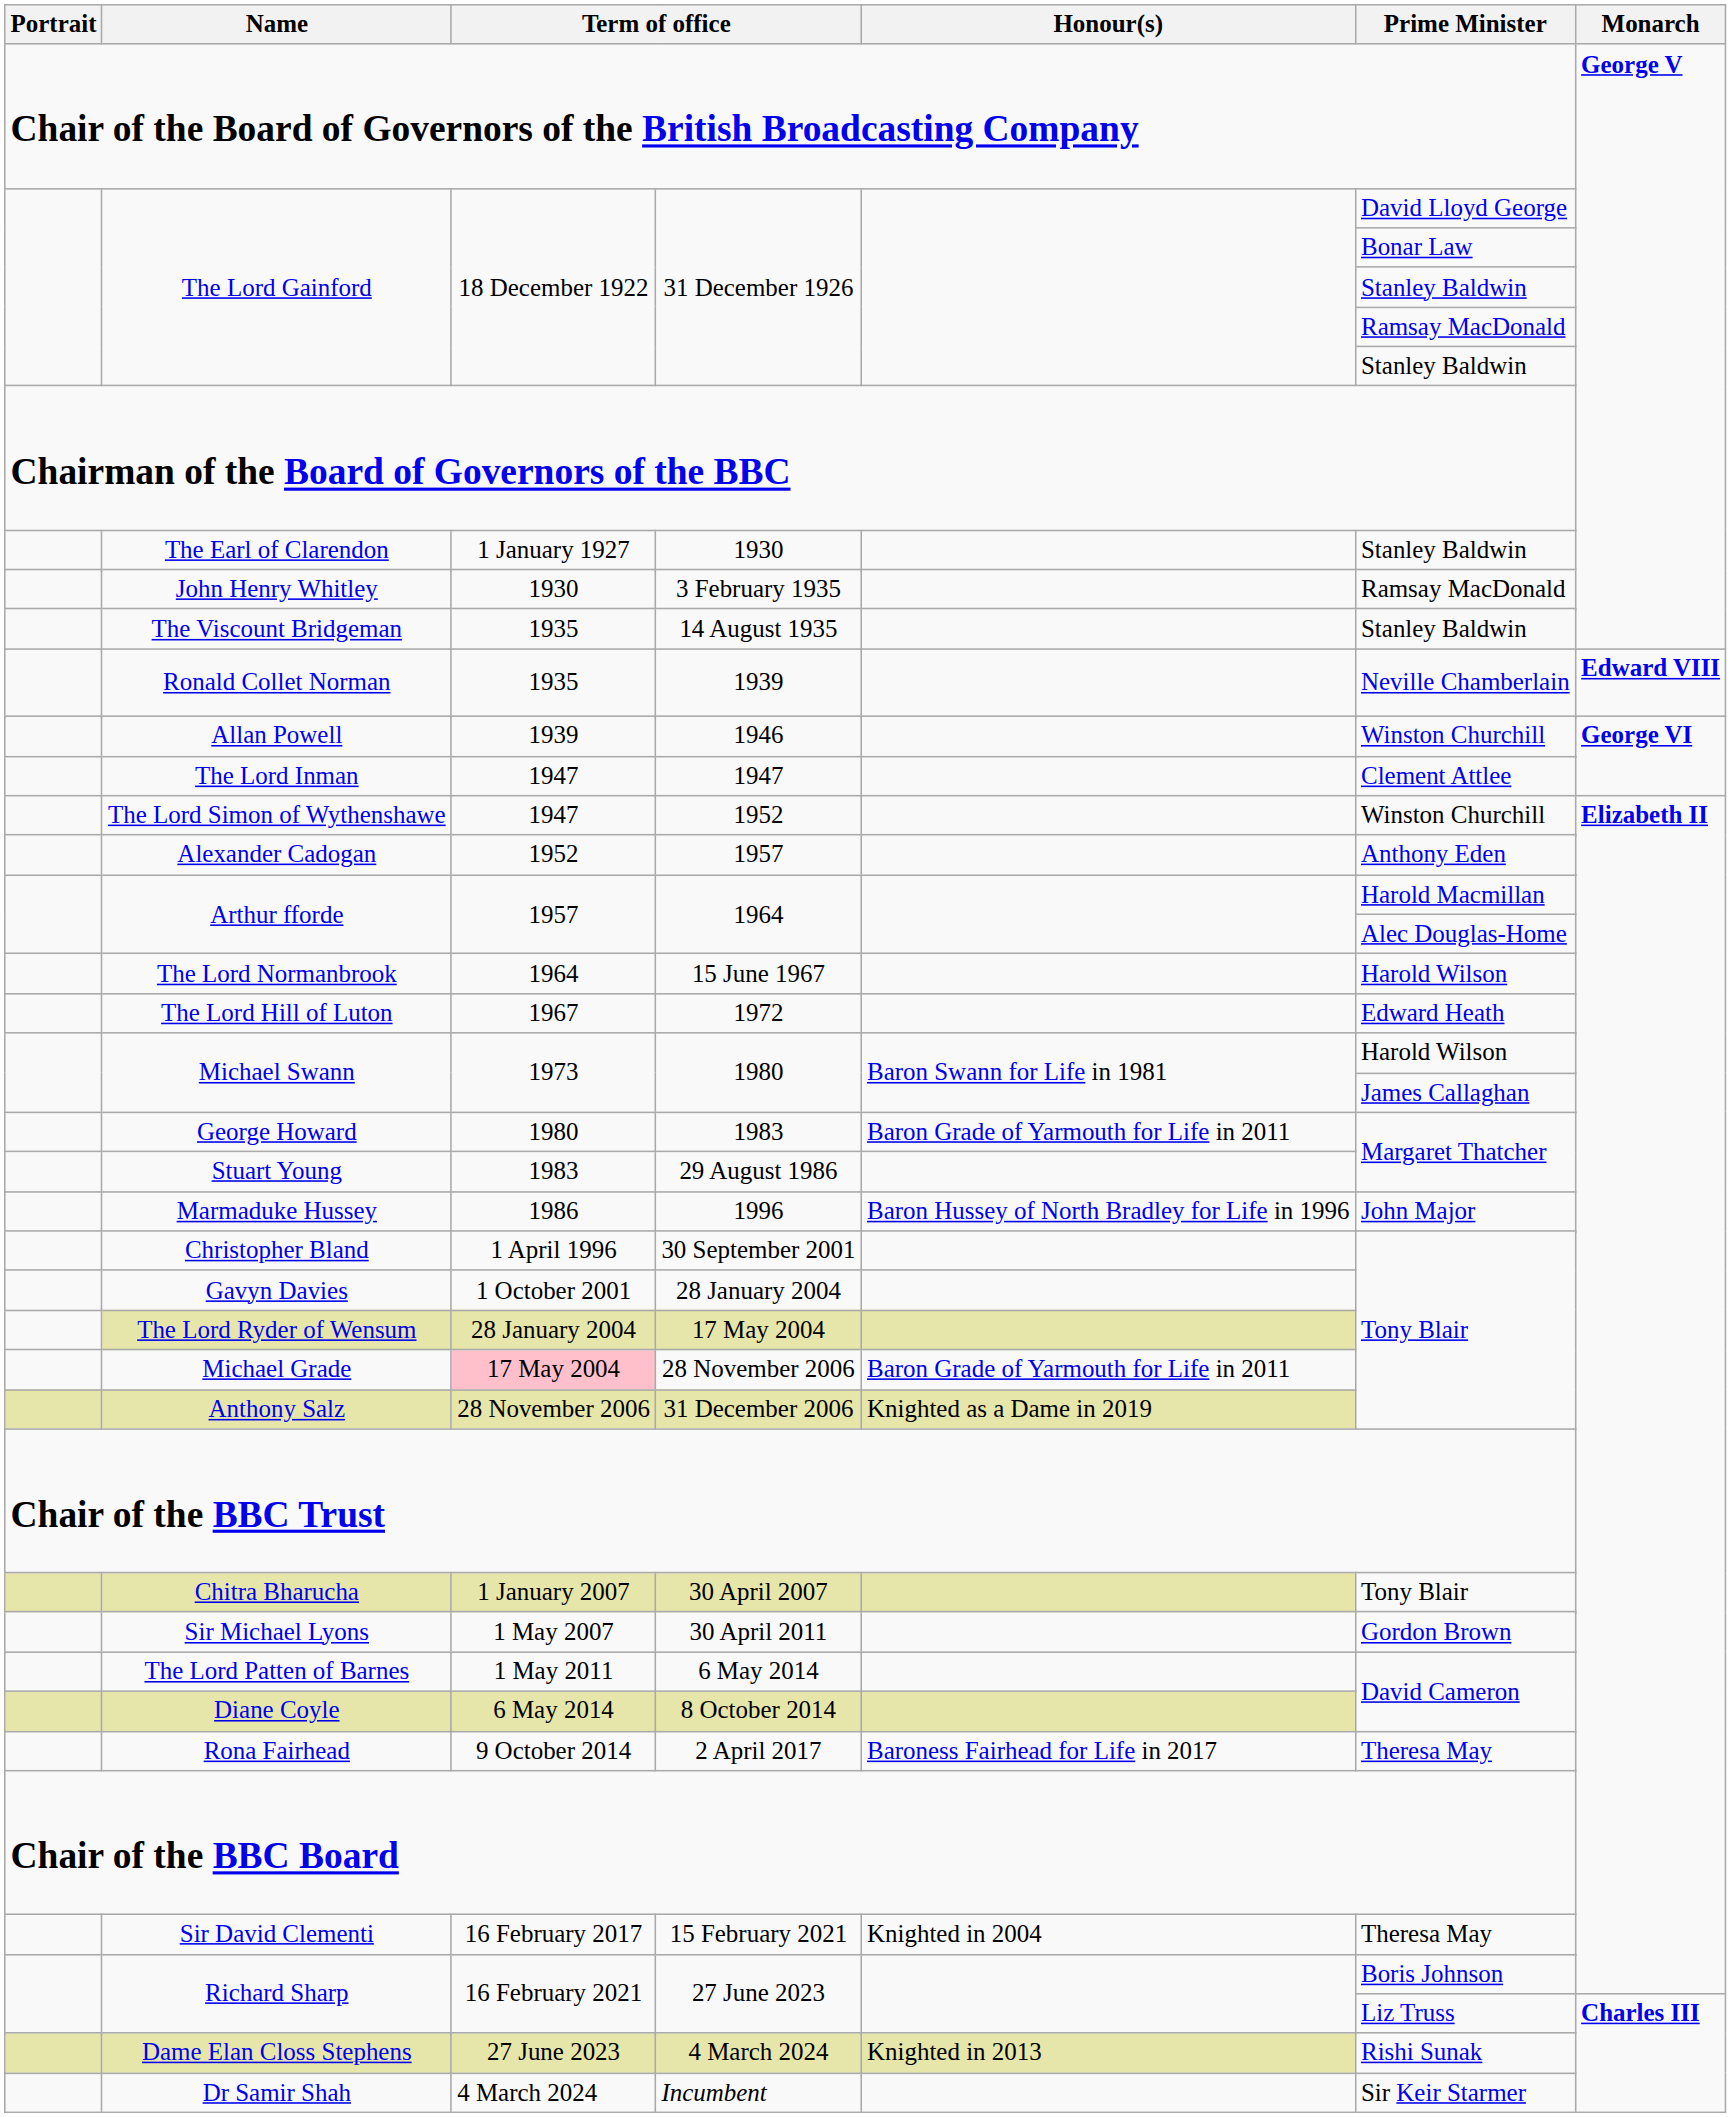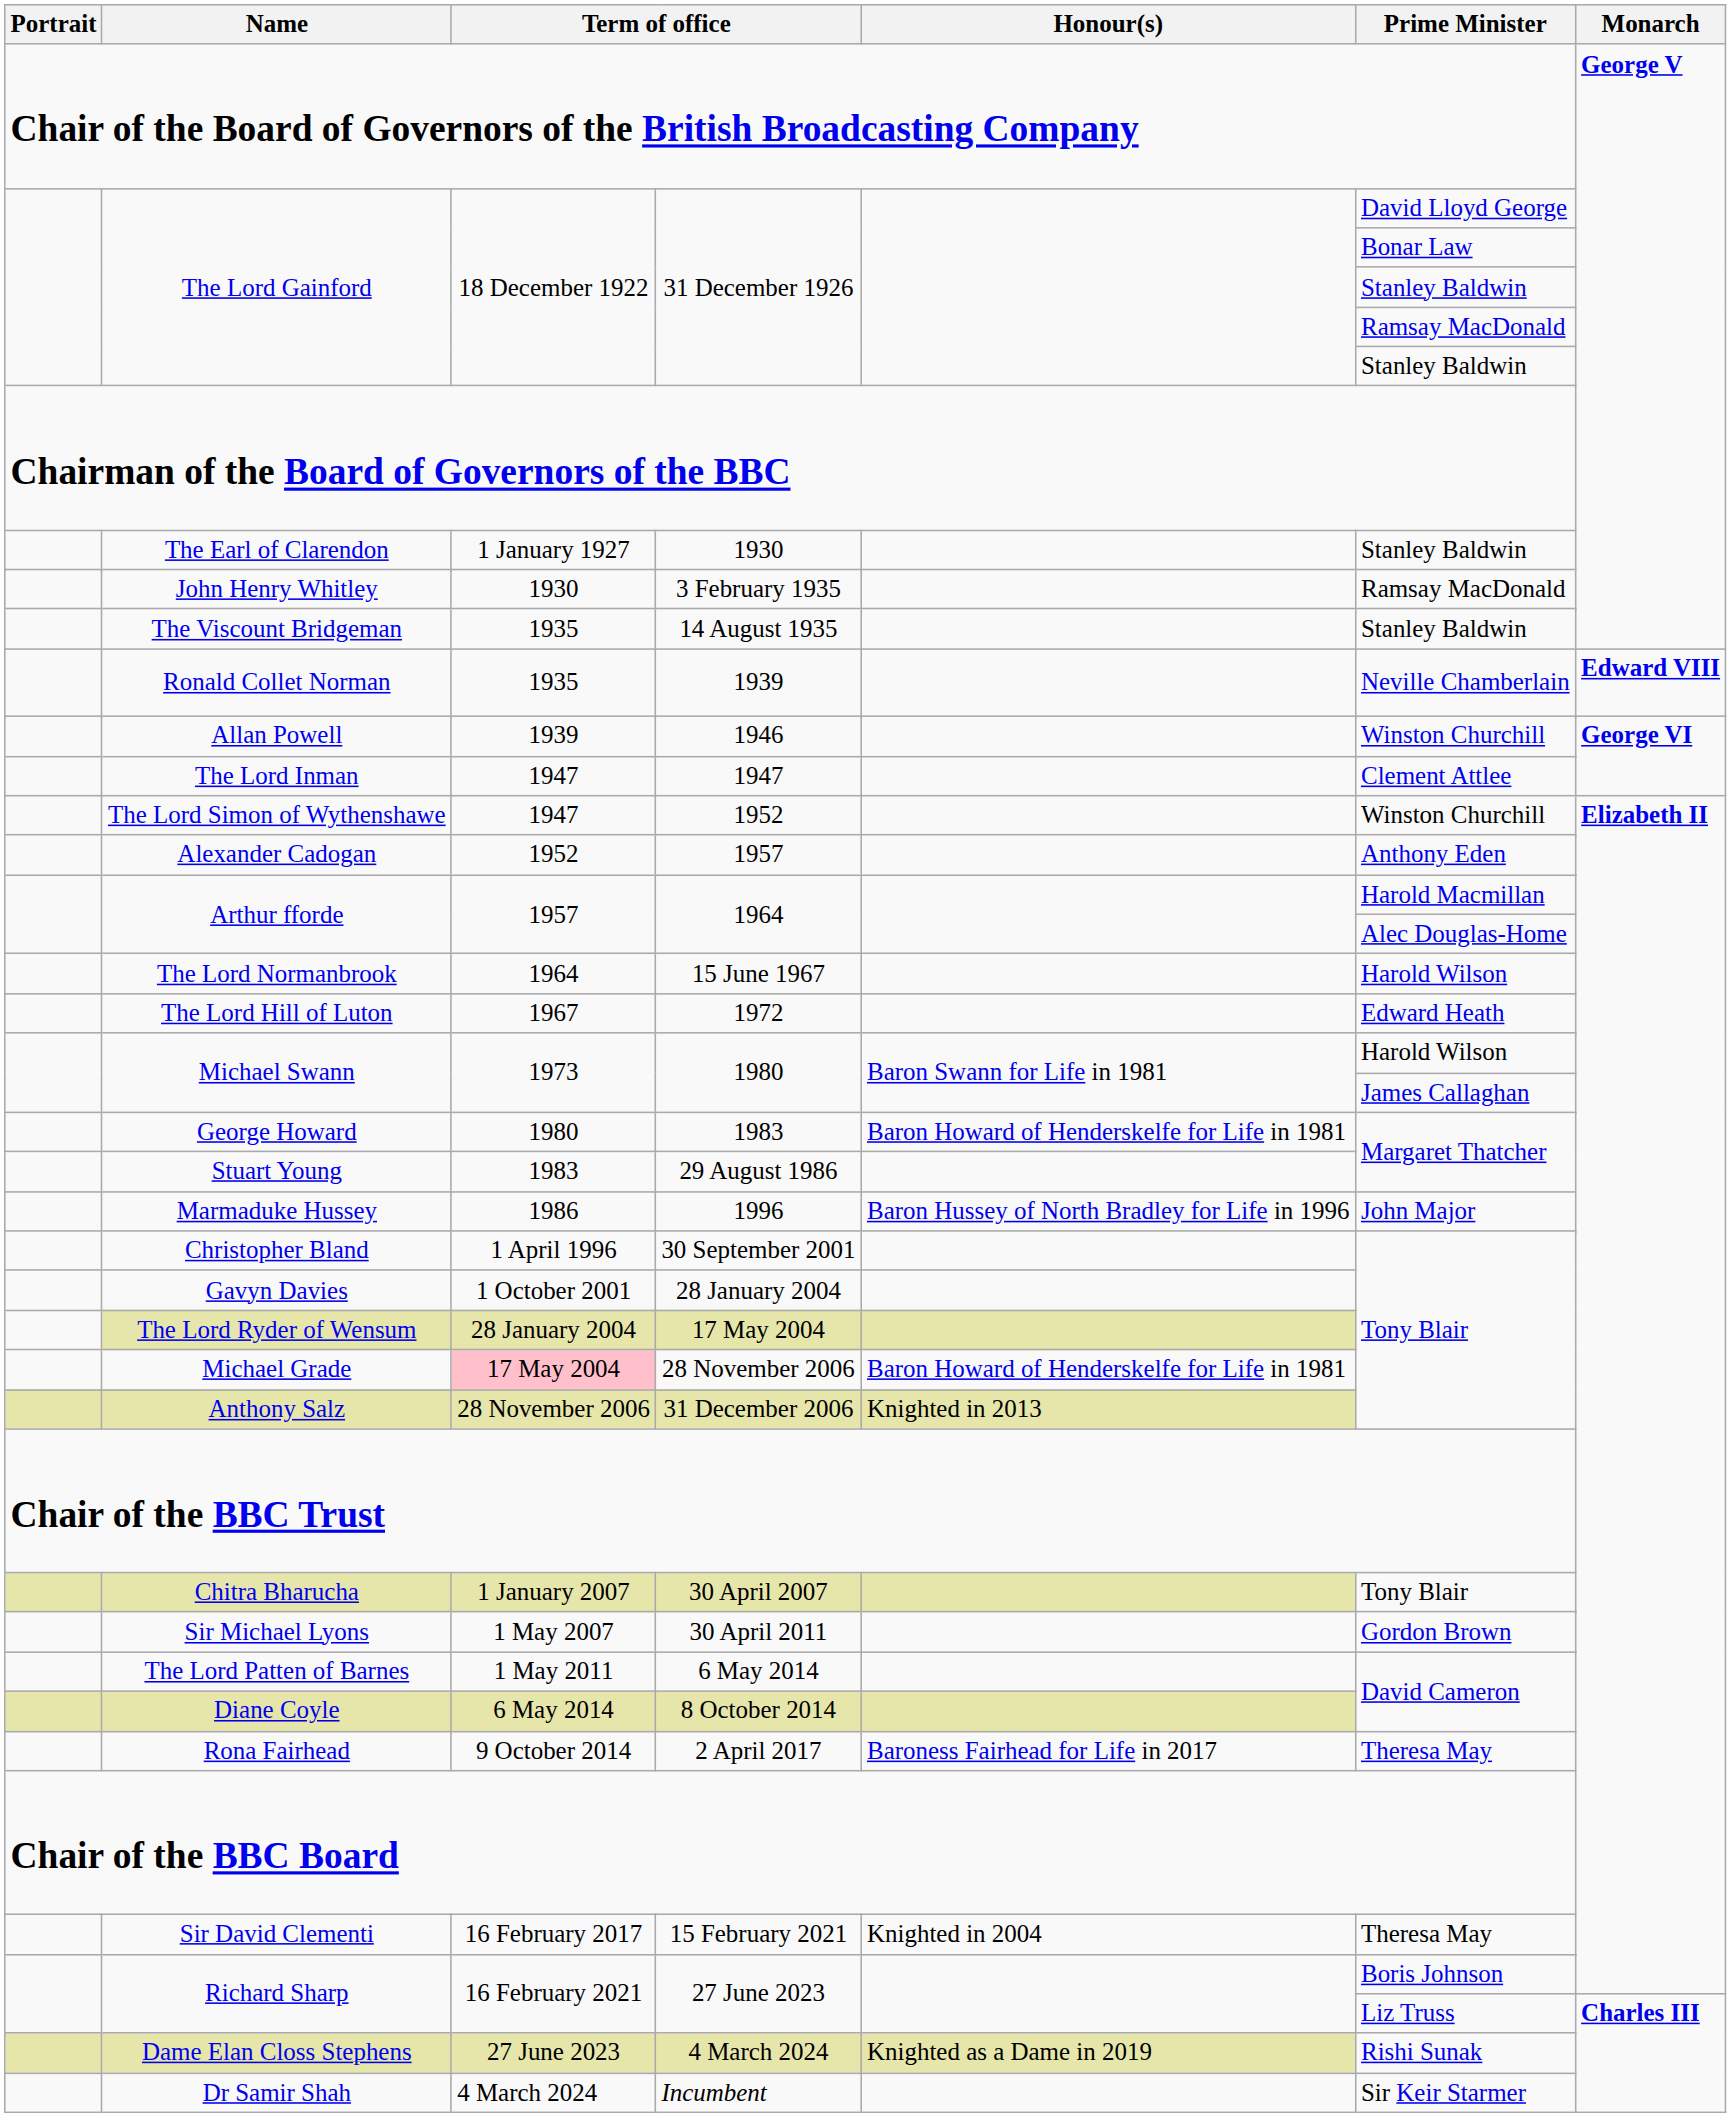(1079, 1131) Baron Grade of Yarmouth for Life in 2011 -> (1106, 1131) Baron Howard of Henderskelfe for Life in 1981
(1079, 1369) Baron Grade of Yarmouth for Life in 2011 -> (1106, 1369) Baron Howard of Henderskelfe for Life in 1981
(1009, 1408) Knighted as a Dame in 2019 -> (954, 1408) Knighted in 2013
(954, 2052) Knighted in 2013 -> (1009, 2052) Knighted as a Dame in 2019
